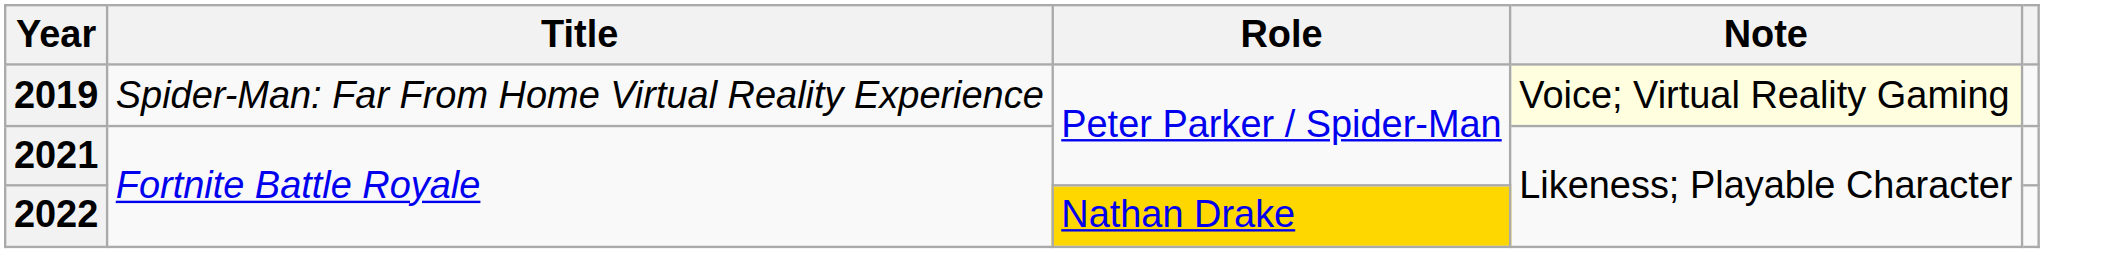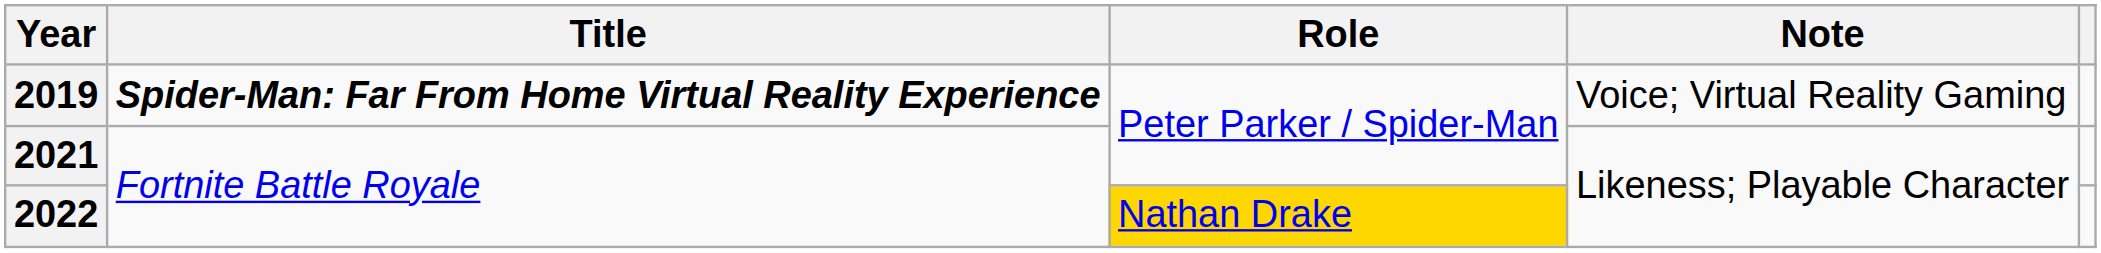(580, 94) normal -> (608, 94) bold
(1764, 94) lightyellow background -> (1821, 94) no background
